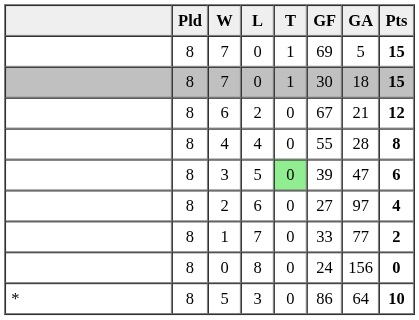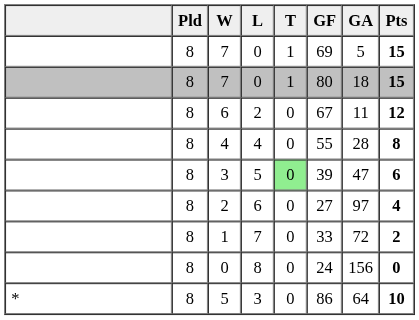(325, 82) 30 -> (325, 82) 80
(361, 113) 21 -> (361, 113) 11
(361, 236) 77 -> (361, 236) 72
